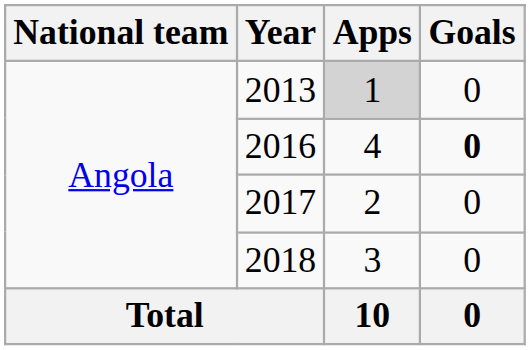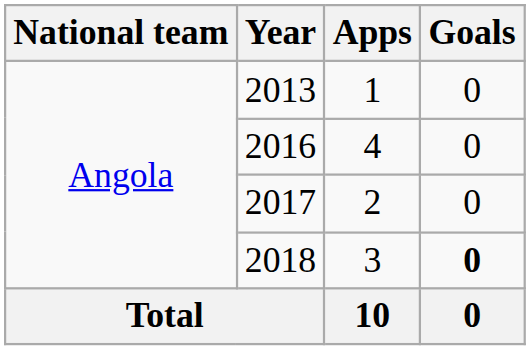(372, 89) lightgrey background -> (372, 89) no background
(472, 145) bold -> (472, 145) normal
(472, 259) normal -> (472, 259) bold
